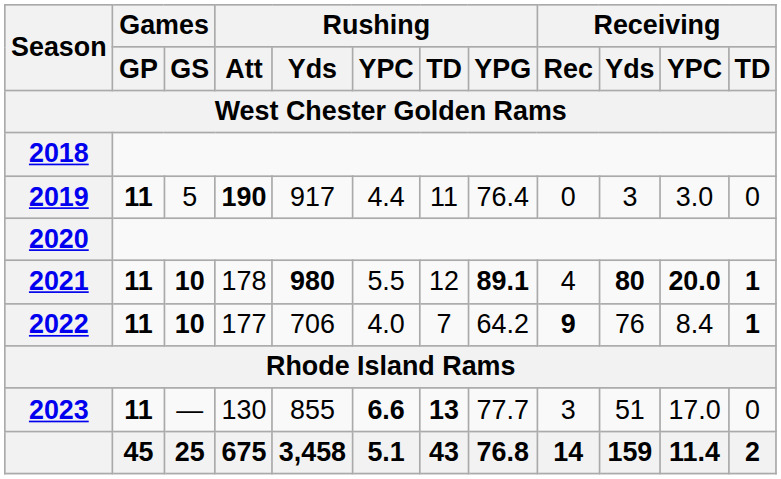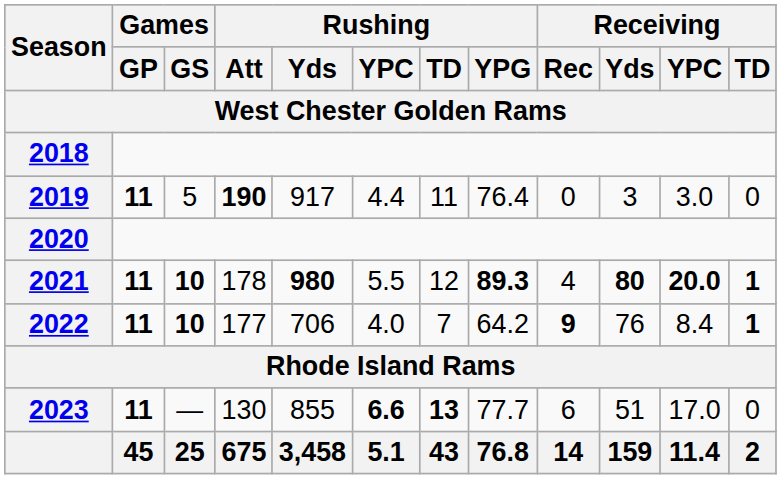(503, 281) 89.1 -> (503, 281) 89.3
(568, 409) 3 -> (568, 409) 6
